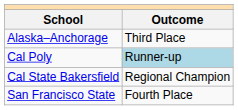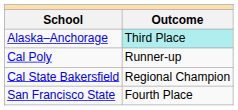(155, 38) no background -> (155, 38) paleturquoise background
(153, 57) lightblue background -> (153, 57) no background
